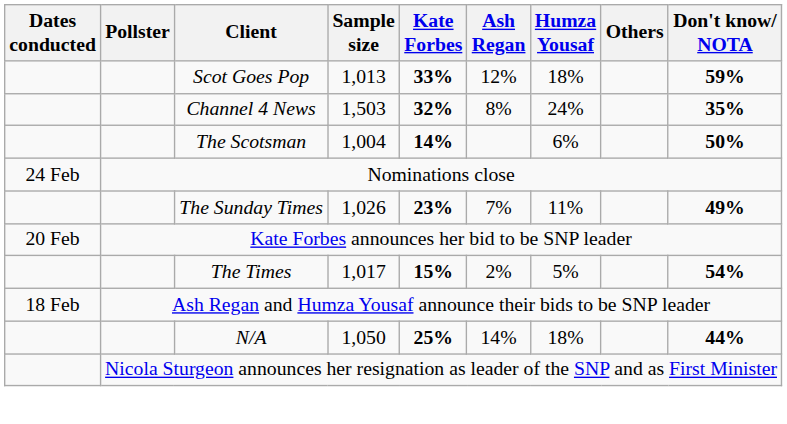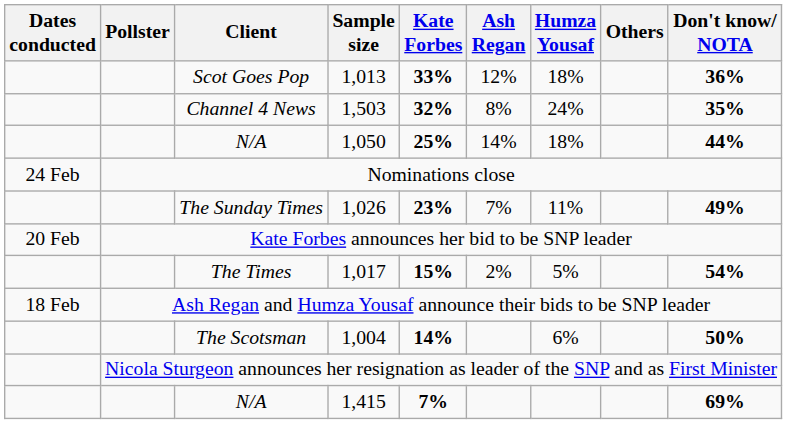(725, 76) 59% -> (725, 76) 36%
rows swapped: (251, 337) <-> (251, 142)
+ row: (251, 402)
